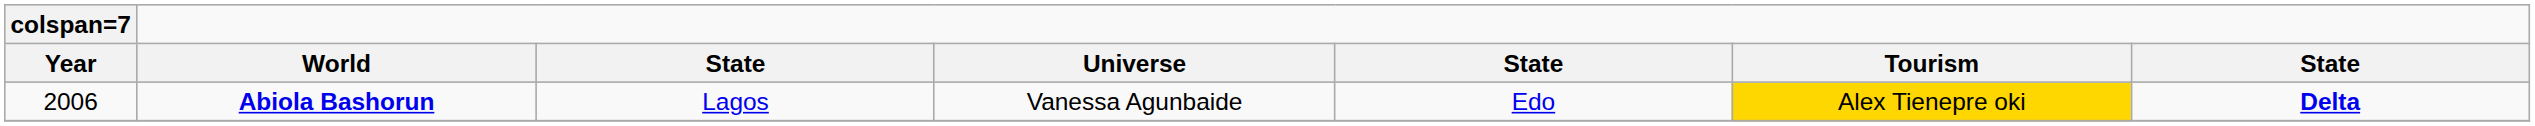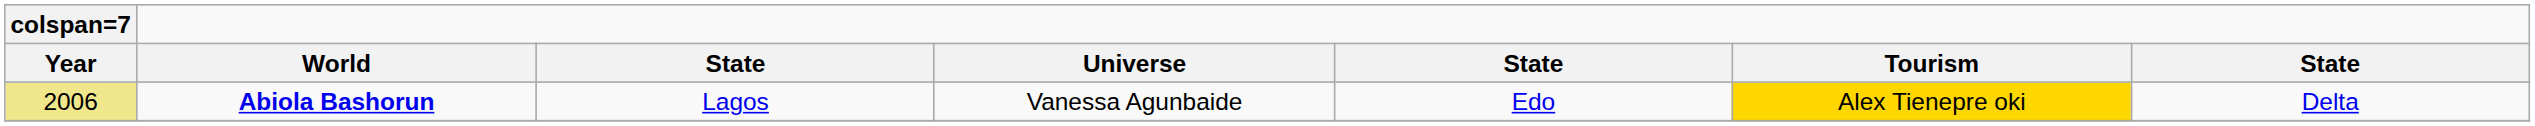(71, 102) no background -> (71, 102) khaki background
(2330, 102) bold -> (2330, 102) normal
